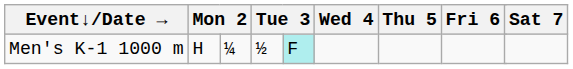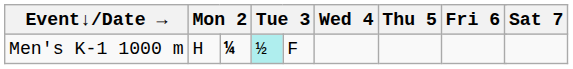(230, 49) normal -> (230, 49) bold
(261, 49) no background -> (261, 49) paleturquoise background
(293, 49) paleturquoise background -> (293, 49) no background
